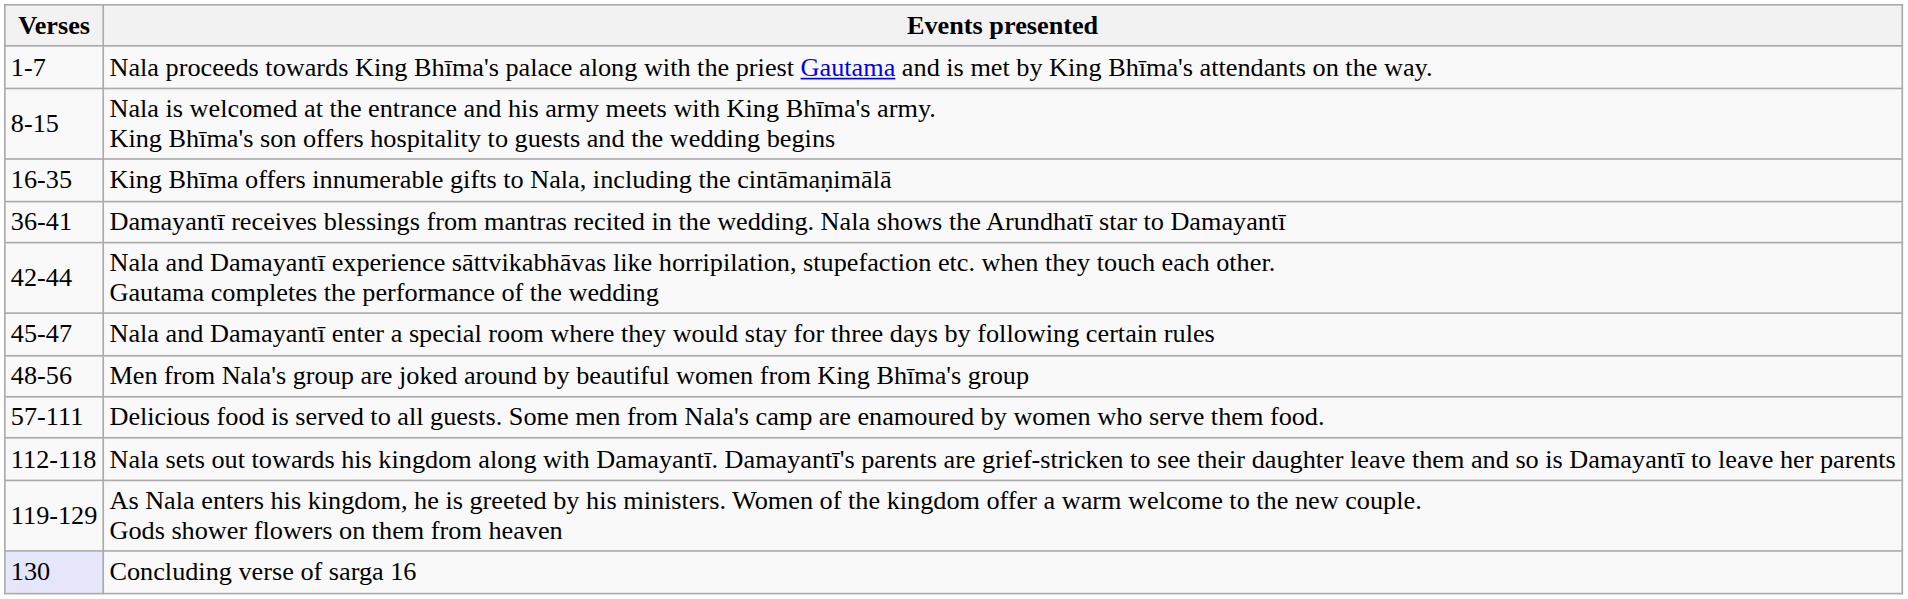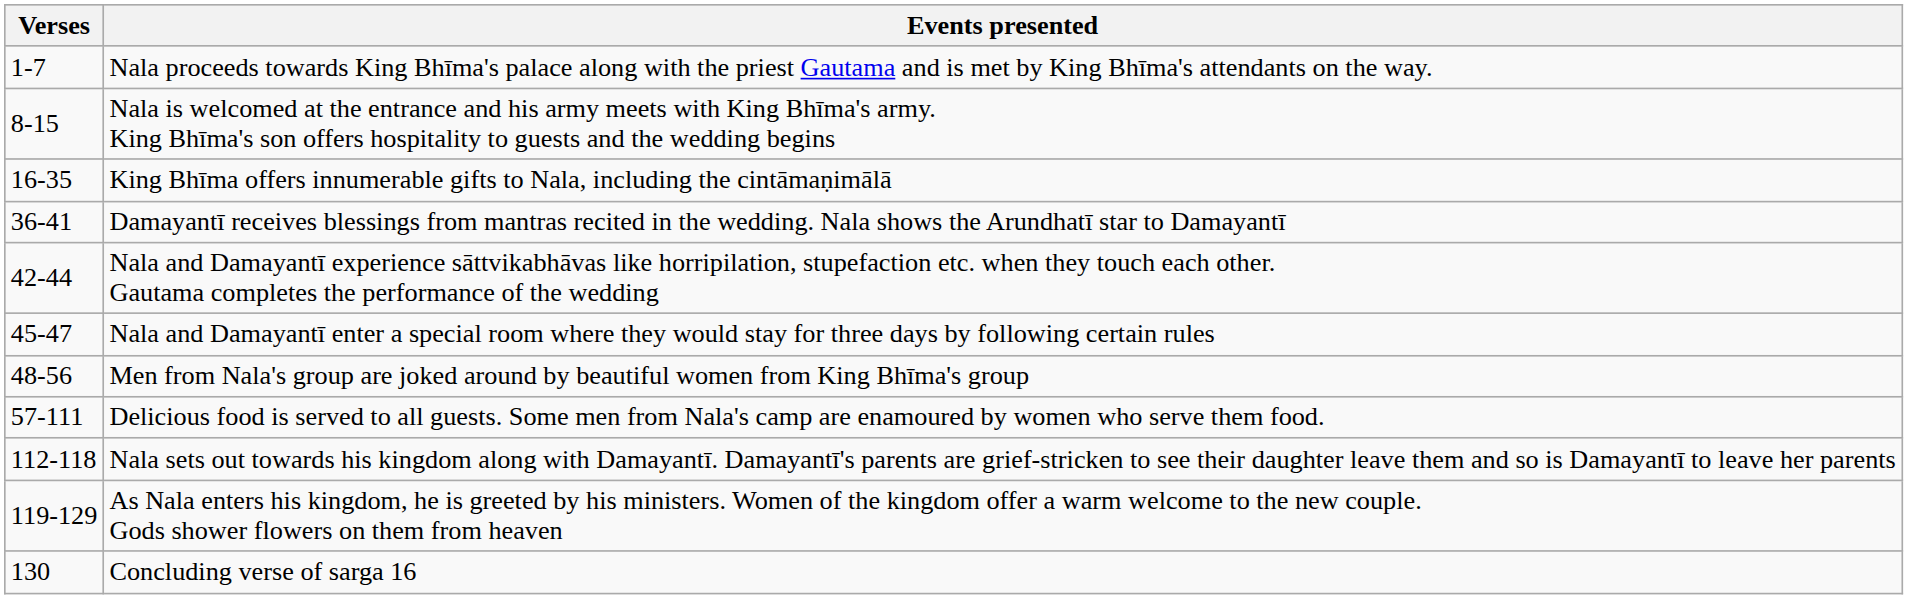(31, 571) lavender background -> (31, 571) no background
